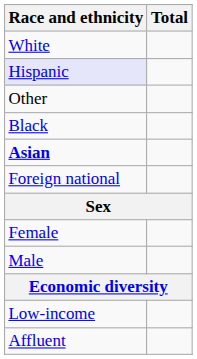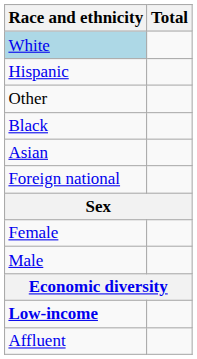(29, 44) no background -> (29, 44) lightblue background
(39, 71) lavender background -> (39, 71) no background
(29, 152) bold -> (28, 152) normal
(52, 313) normal -> (53, 313) bold
